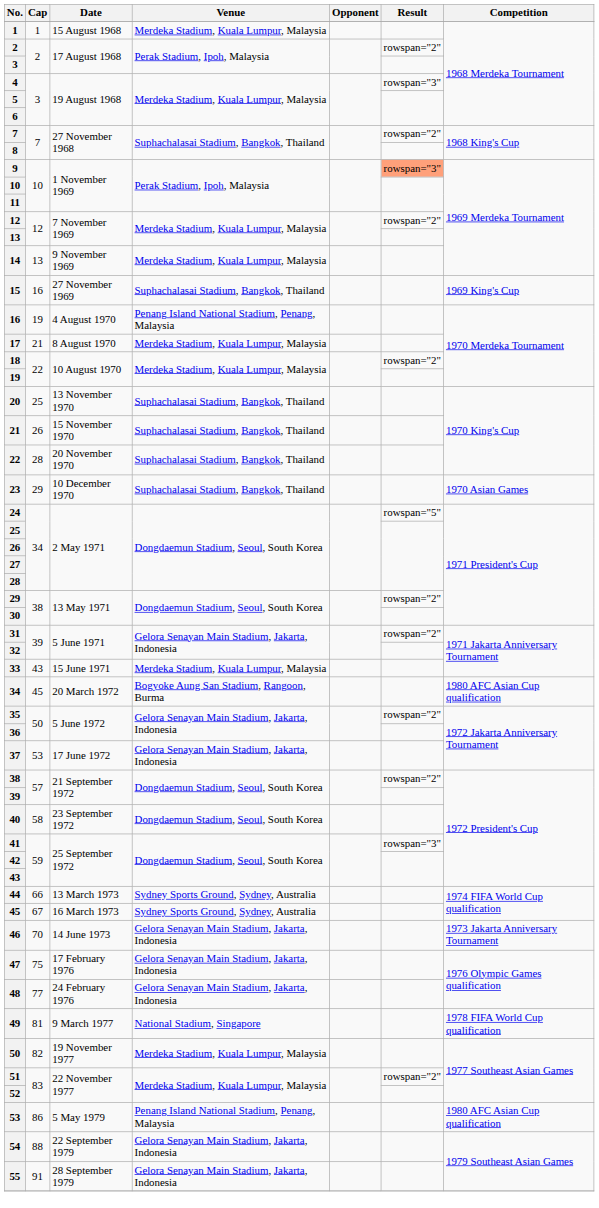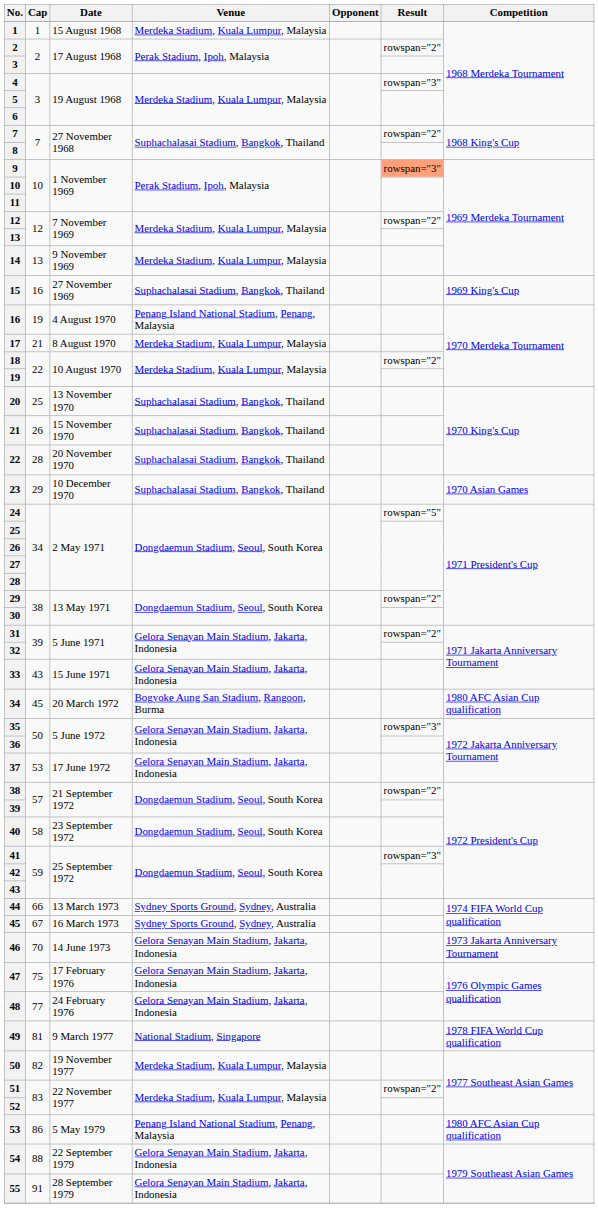(230, 668) Merdeka Stadium, Kuala Lumpur, Malaysia -> (221, 674) Gelora Senayan Main Stadium, Jakarta, Indonesia
(412, 714) rowspan="2" -> (412, 727) rowspan="3"
